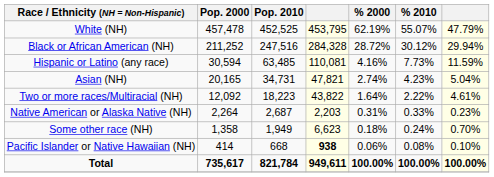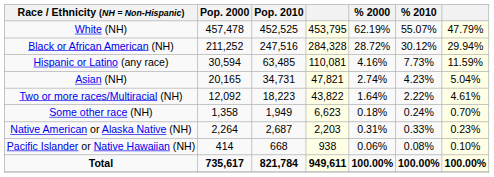rows swapped: (101, 130) <-> (101, 113)
(327, 146) bold -> (327, 146) normal
